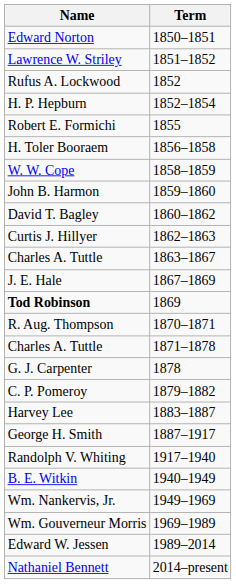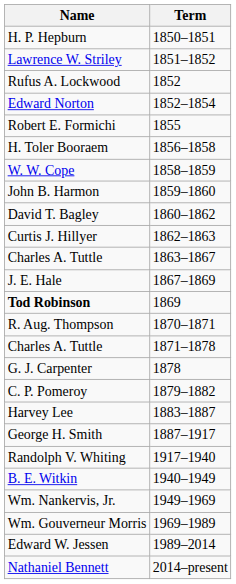(51, 37) Edward Norton -> (47, 37) H. P. Hepburn
(47, 103) H. P. Hepburn -> (51, 103) Edward Norton
